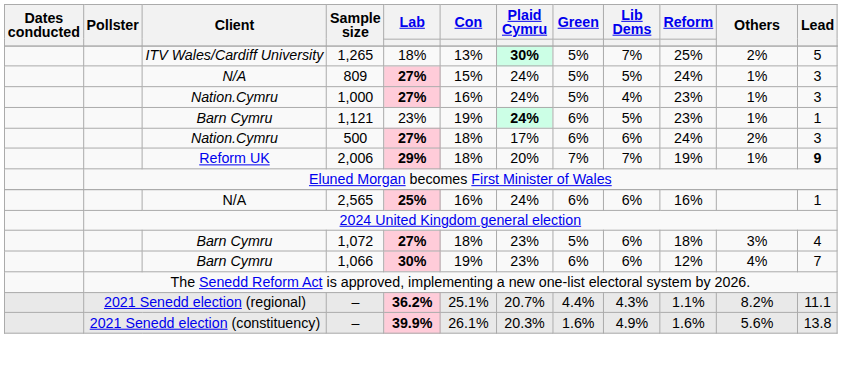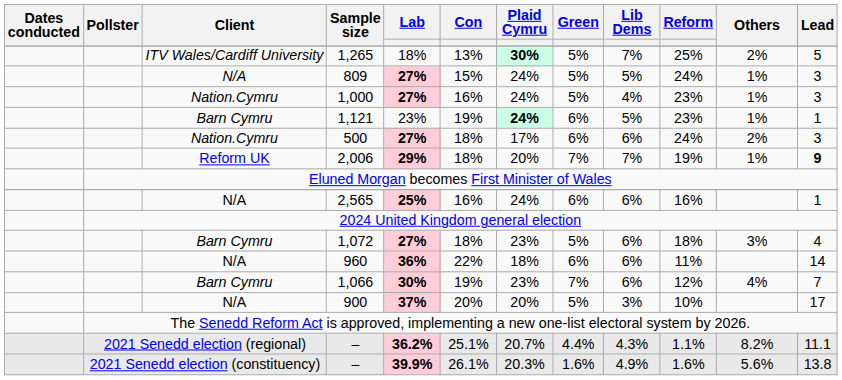+ row: (234, 262)
(578, 262) 6% -> (578, 282) 7%
+ row: (234, 303)
